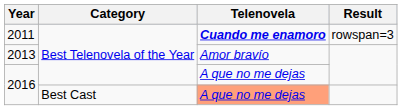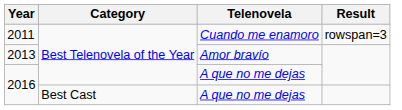(263, 34) bold -> (259, 34) normal
(253, 94) lightsalmon background -> (253, 94) no background
